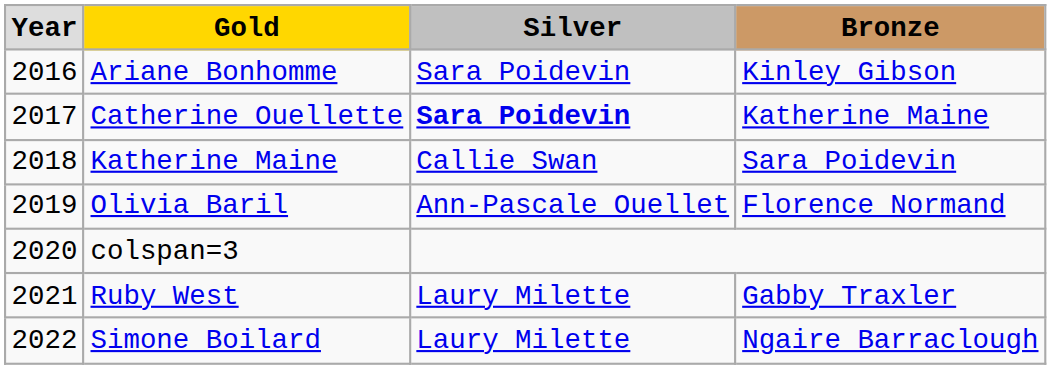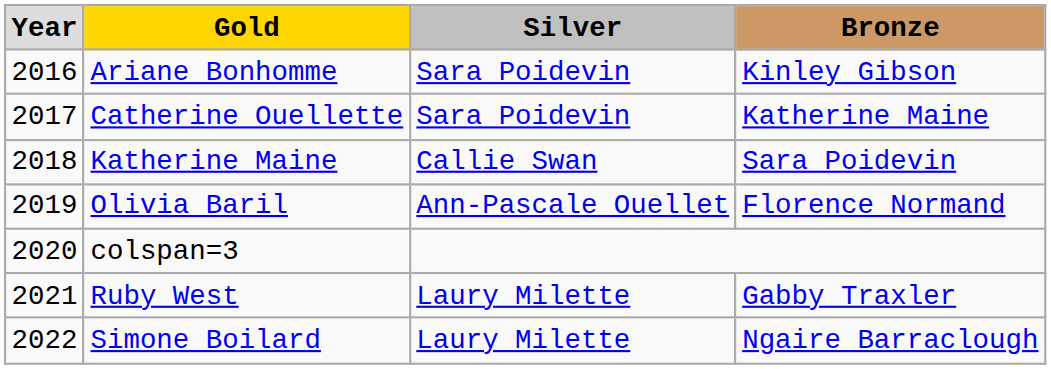(523, 117) bold -> (523, 117) normal
